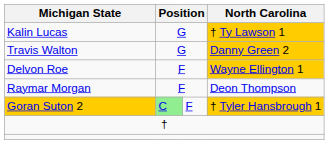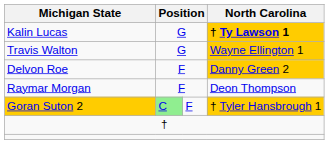(247, 32) normal -> (249, 32) bold
(250, 50) Danny Green 2 -> (257, 50) Wayne Ellington 1
(257, 69) Wayne Ellington 1 -> (250, 69) Danny Green 2
